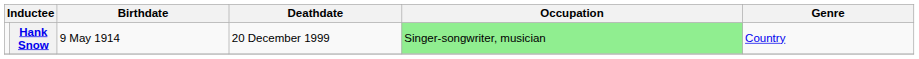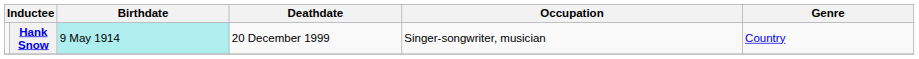(90, 38) no background -> (90, 38) paleturquoise background
(475, 38) lightgreen background -> (475, 38) no background
